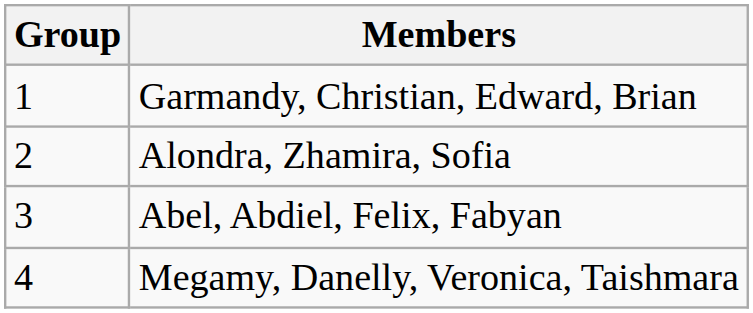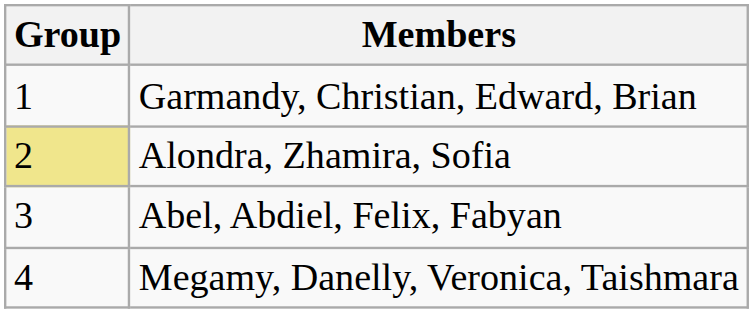(23, 155) no background -> (23, 155) khaki background
